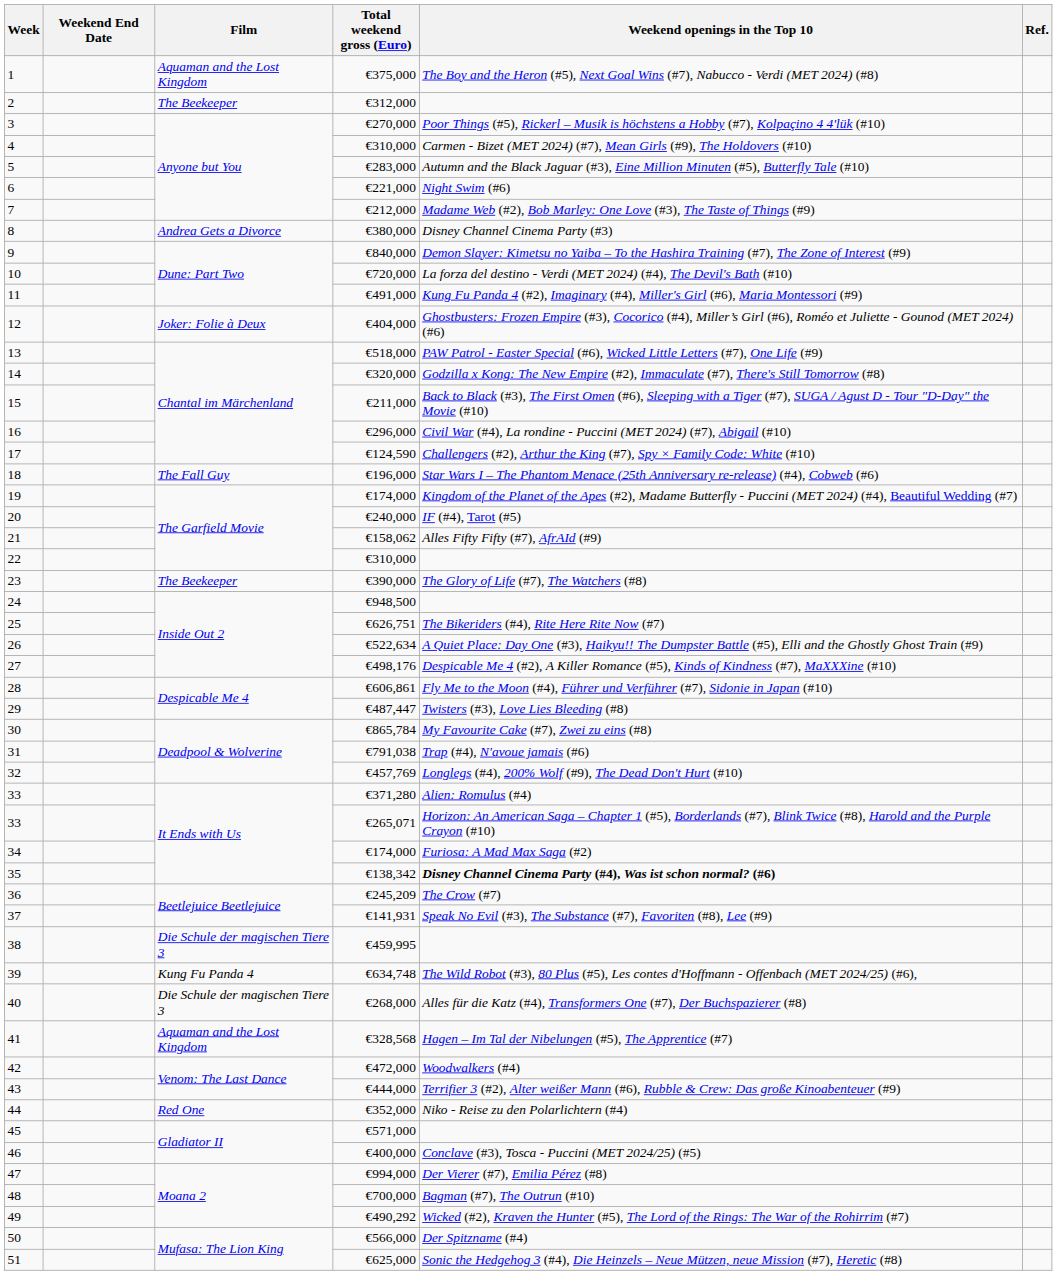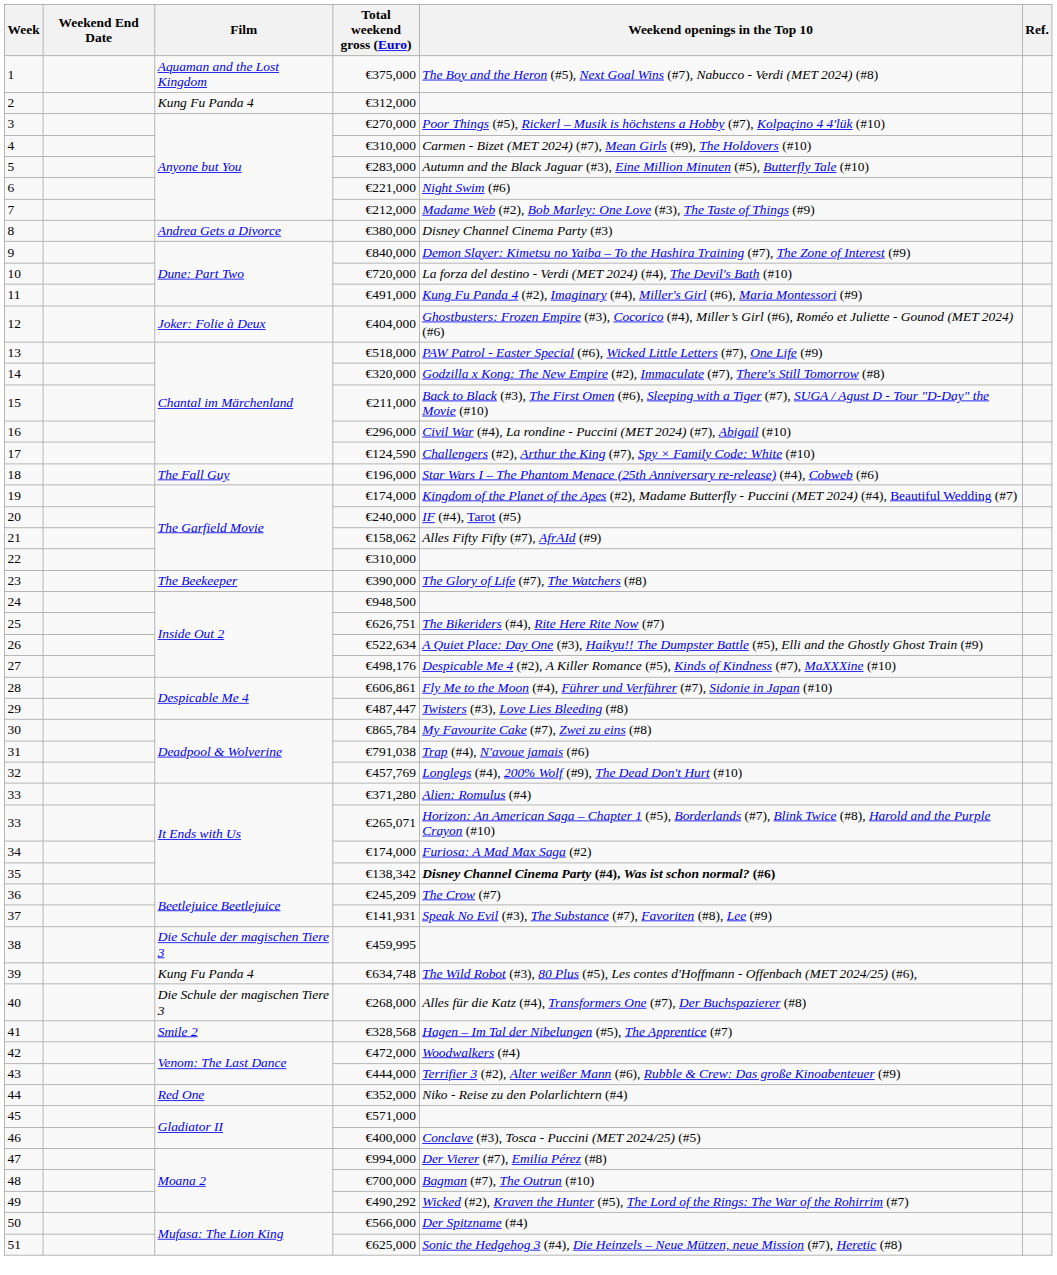(197, 103) The Beekeeper -> (206, 103) Kung Fu Panda 4
(218, 1038) Aquaman and the Lost Kingdom -> (178, 1031) Smile 2
